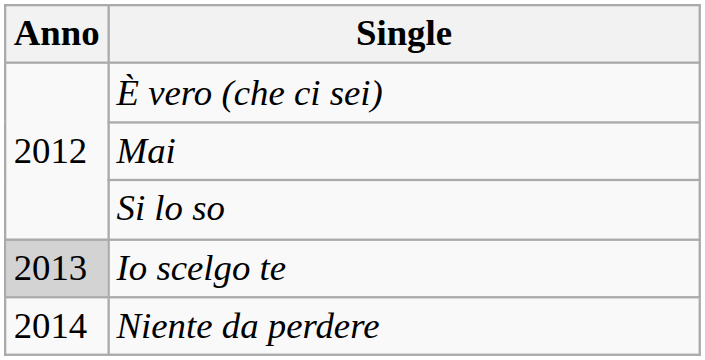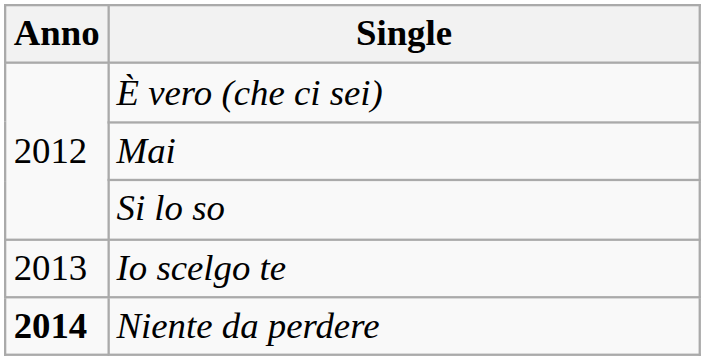(50, 267) lightgrey background -> (50, 267) no background
(50, 325) normal -> (50, 325) bold
